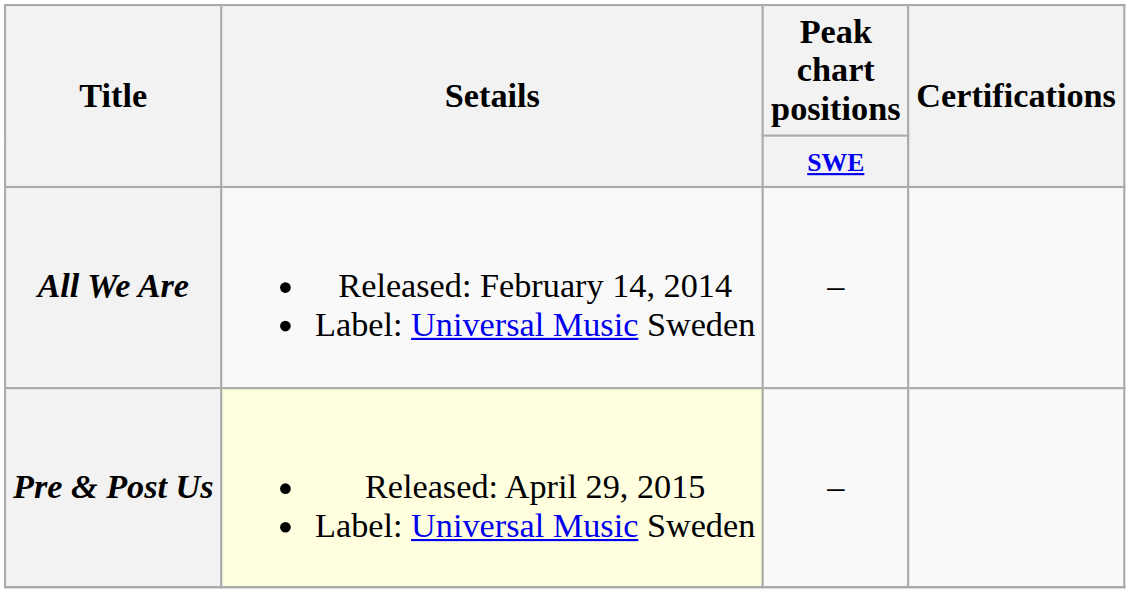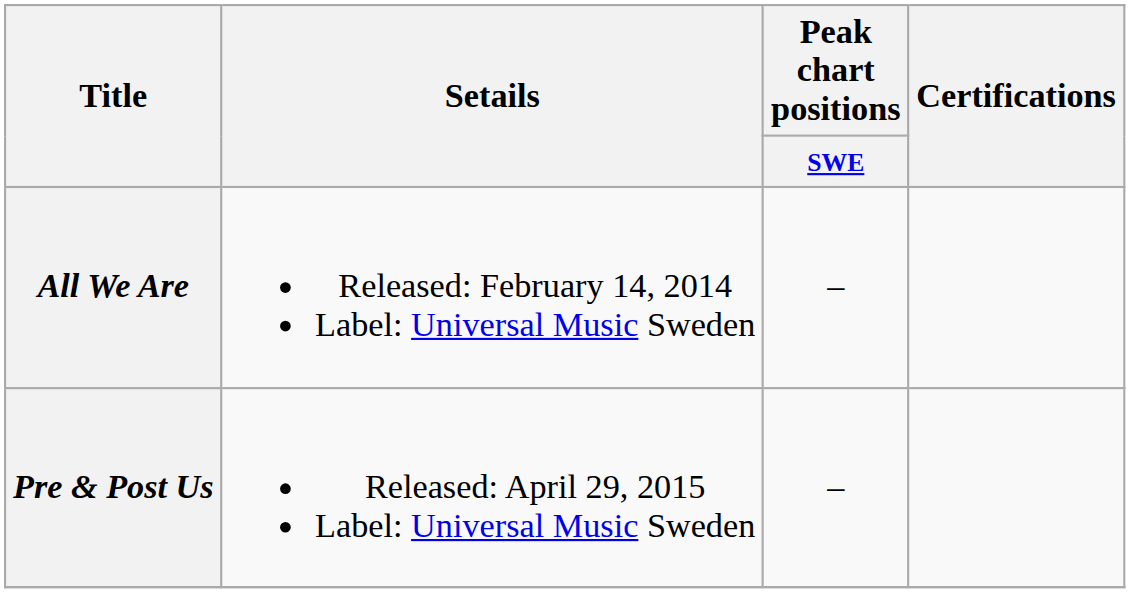(492, 506) lightyellow background -> (492, 506) no background
